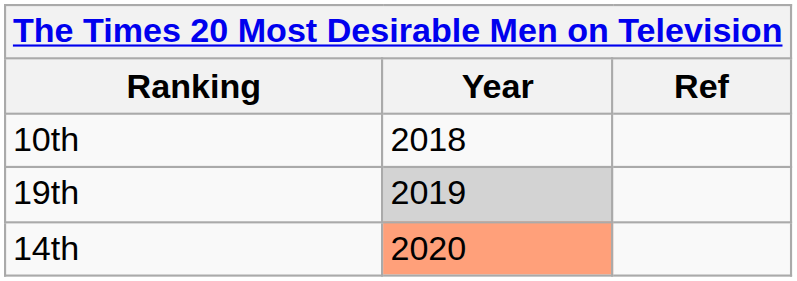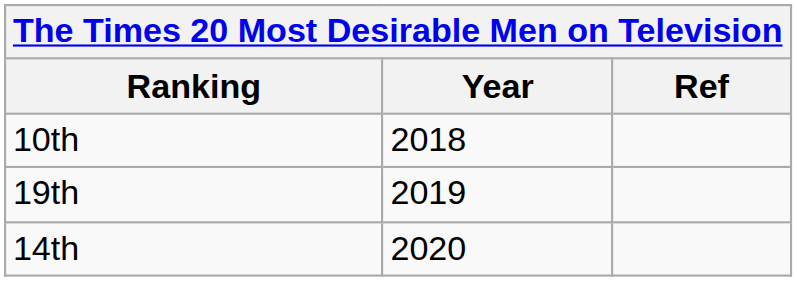(428, 193) lightgrey background -> (428, 193) no background
(428, 247) lightsalmon background -> (428, 247) no background
